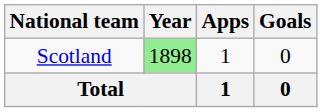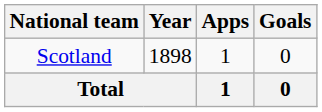(170, 55) lightgreen background -> (170, 55) no background
